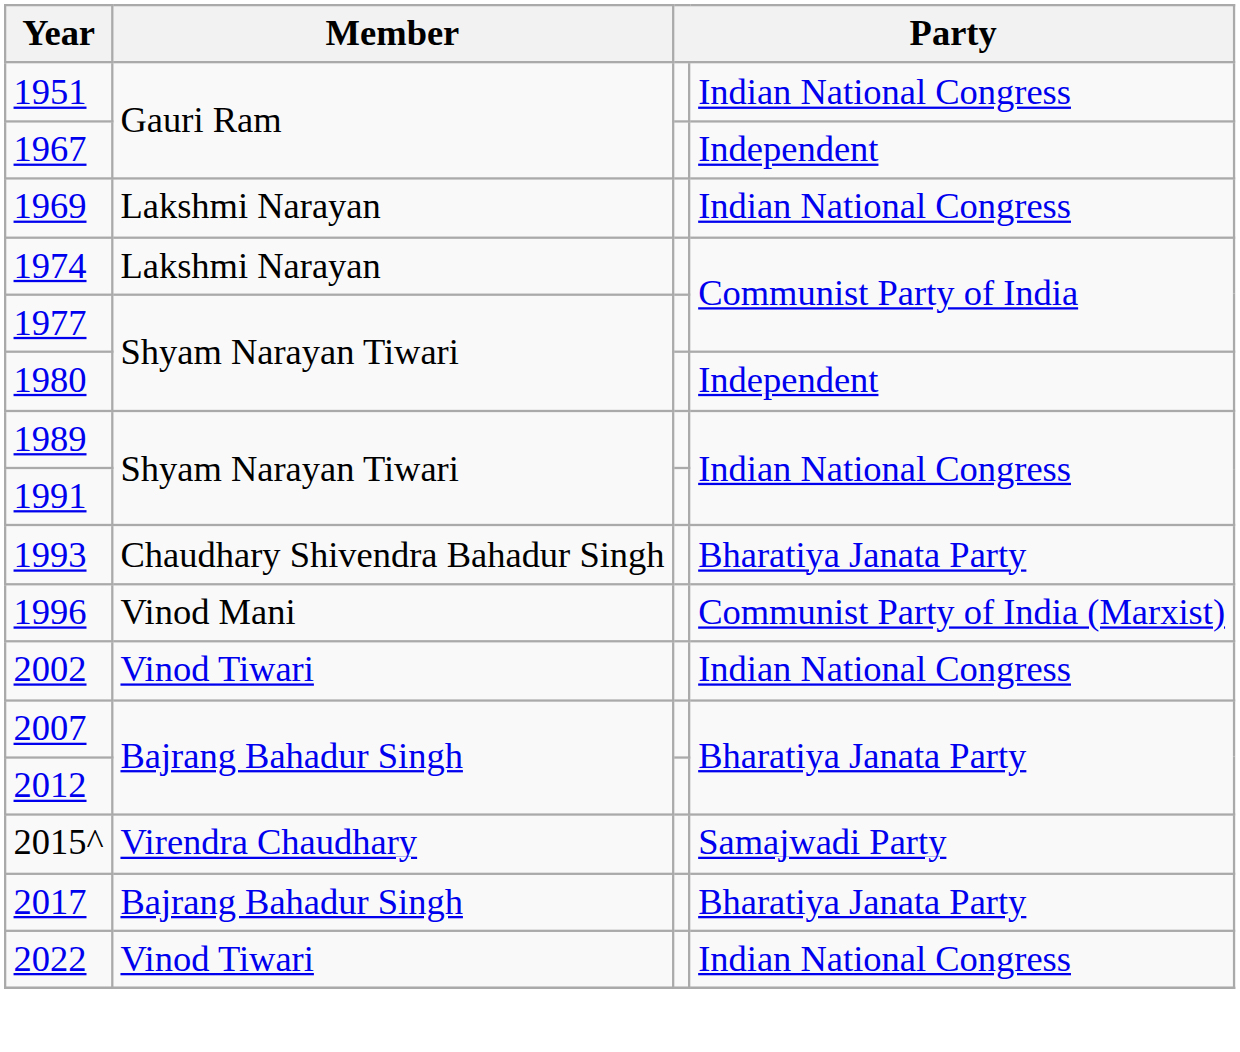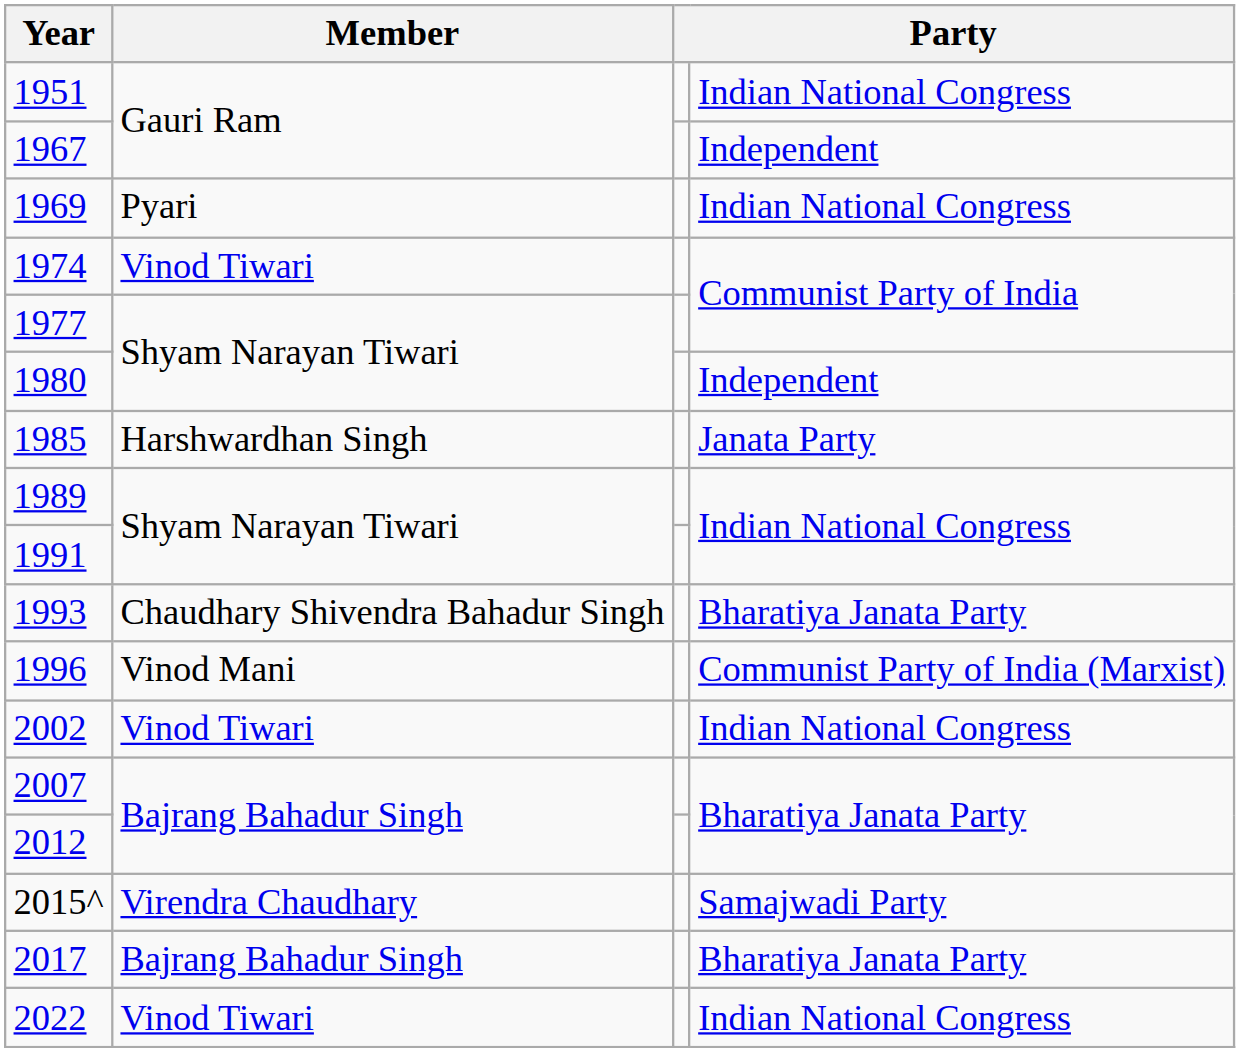(251, 206) Lakshmi Narayan -> (159, 206) Pyari
(251, 264) Lakshmi Narayan -> (217, 264) Vinod Tiwari
+ row: (50, 438)
